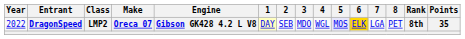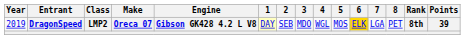(16, 24) 2022 -> (16, 24) 2019
(341, 24) lavender background -> (341, 24) no background
(444, 24) 35 -> (444, 24) 39
